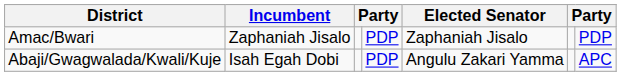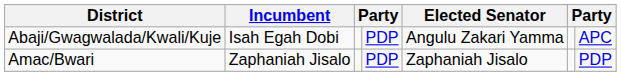rows swapped: (115, 60) <-> (51, 38)
